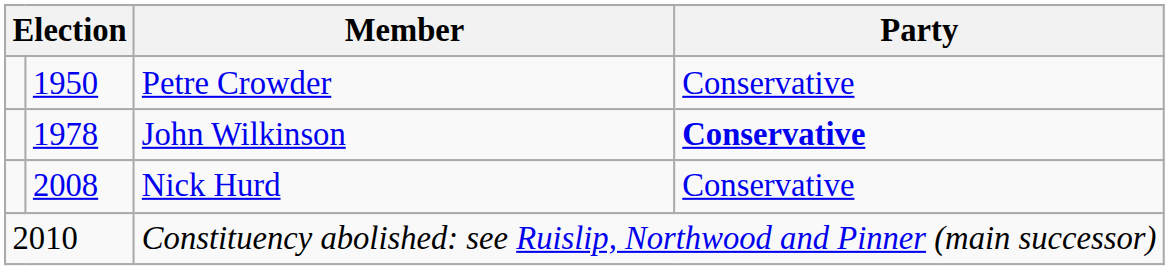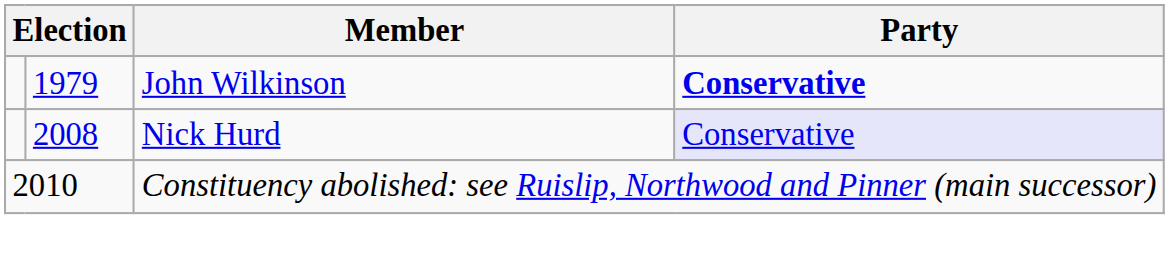- row: (237, 82)
(66, 133) 1978 -> (66, 82) 1979
(768, 185) no background -> (768, 133) lavender background
